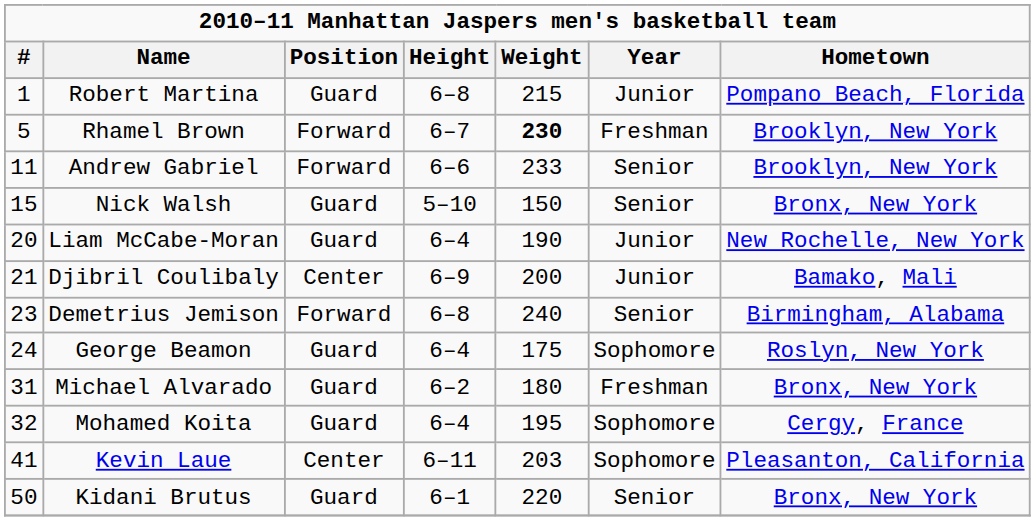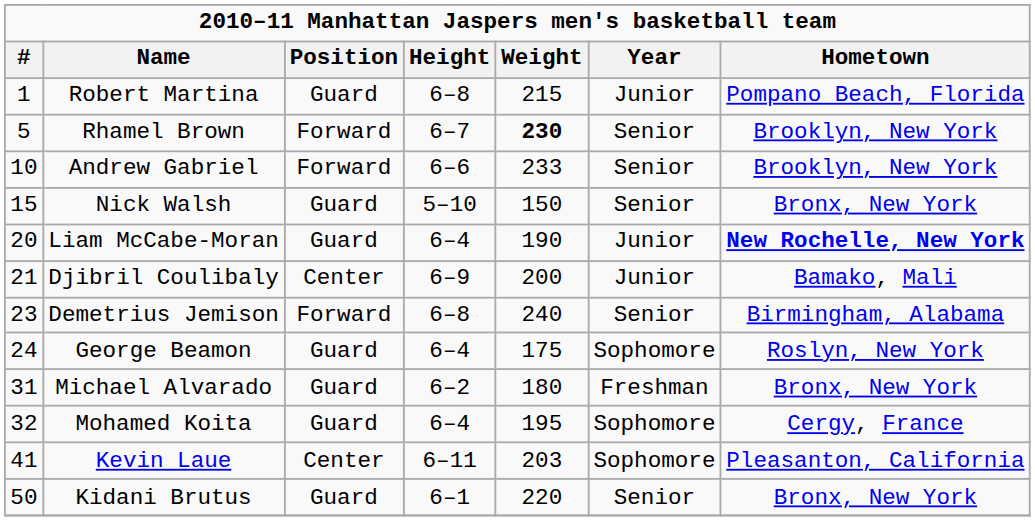(654, 133) Freshman -> (654, 133) Senior
(24, 169) 11 -> (24, 169) 10
(875, 242) normal -> (875, 242) bold
